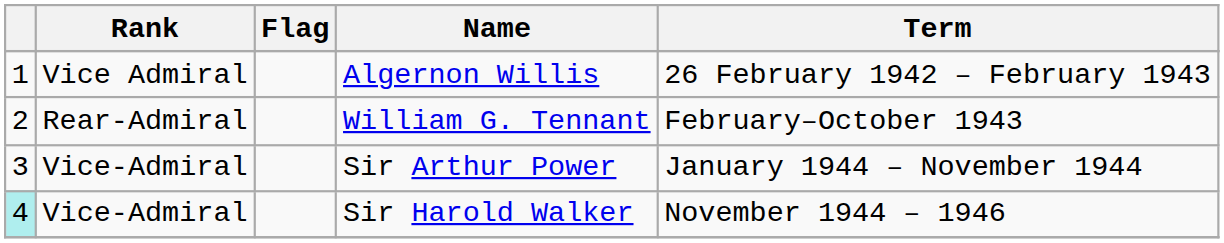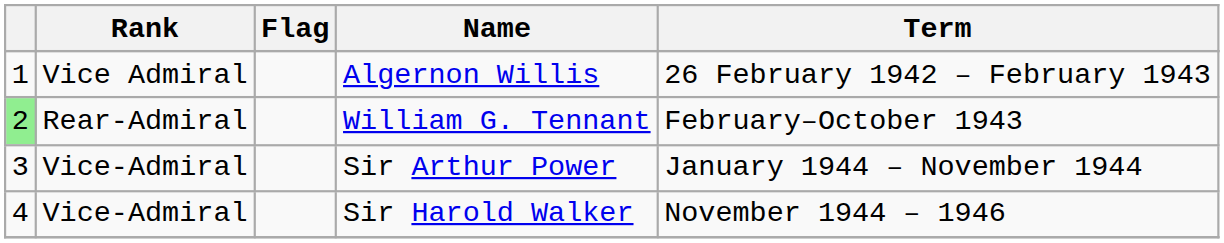(20, 121) no background -> (20, 121) lightgreen background
(20, 214) paleturquoise background -> (20, 214) no background
